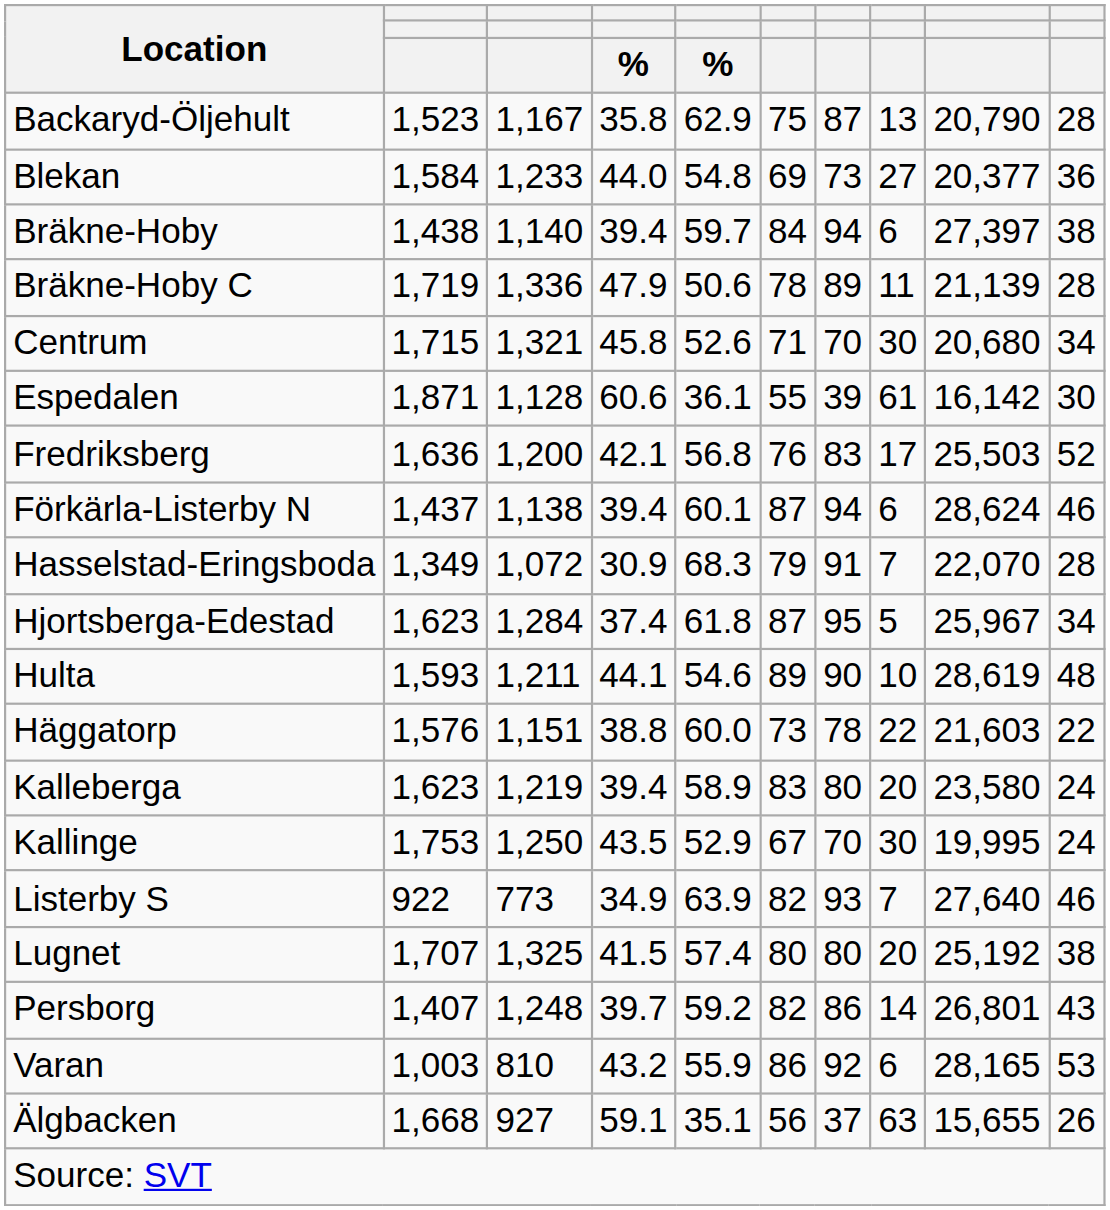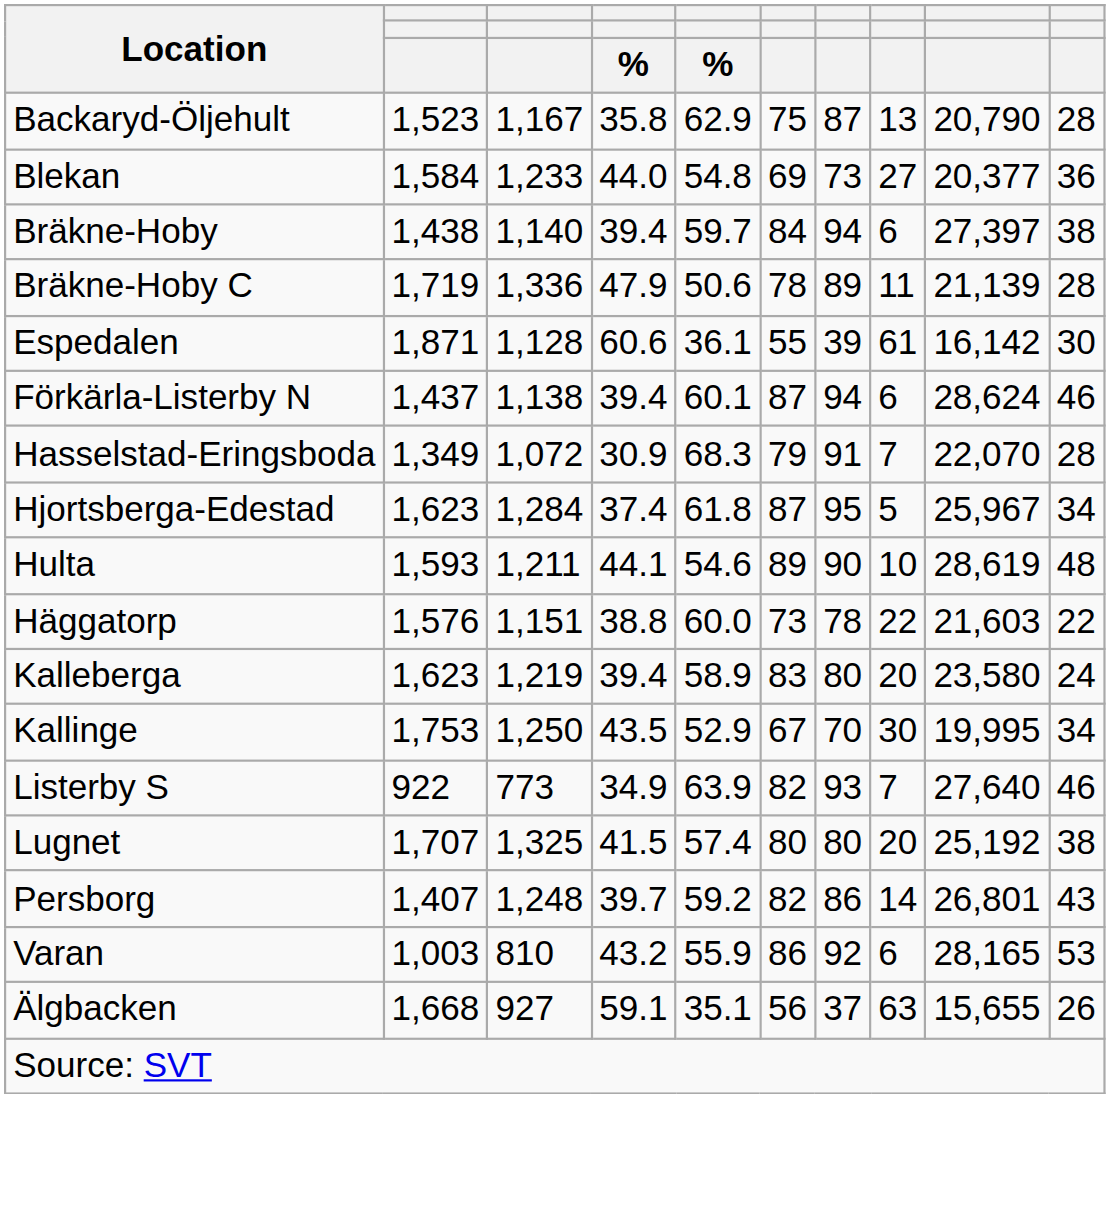- row: (80, 342)
- row: (112, 453)
(1076, 842) 24 -> (1076, 731) 34
